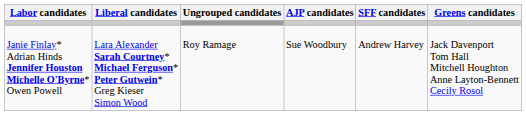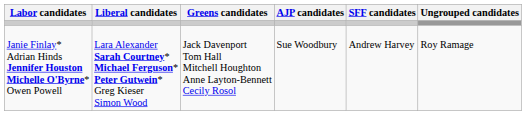columns swapped: (474, 12) <-> (232, 12)
